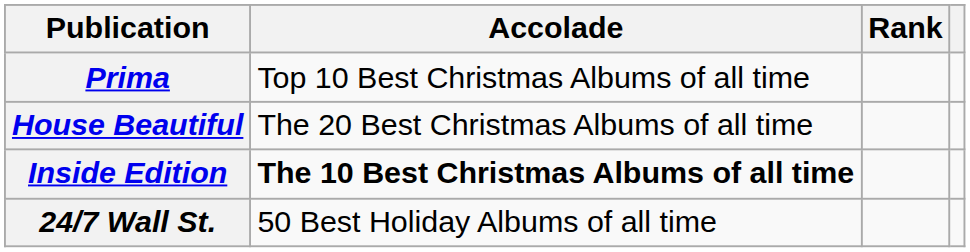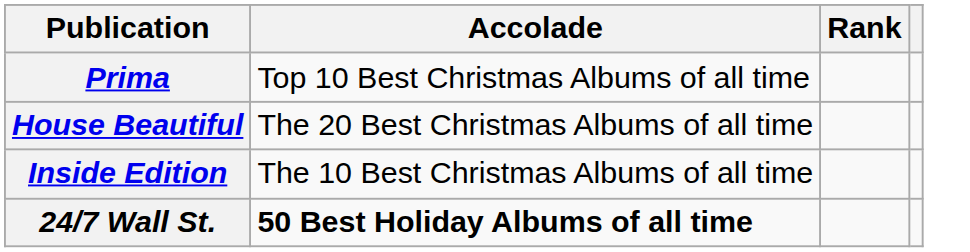(556, 173) bold -> (535, 173) normal
(487, 221) normal -> (505, 221) bold
